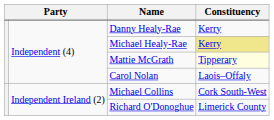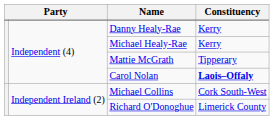(210, 44) khaki background -> (210, 44) no background
(218, 60) lightyellow background -> (218, 60) no background
(224, 75) normal -> (226, 75) bold
